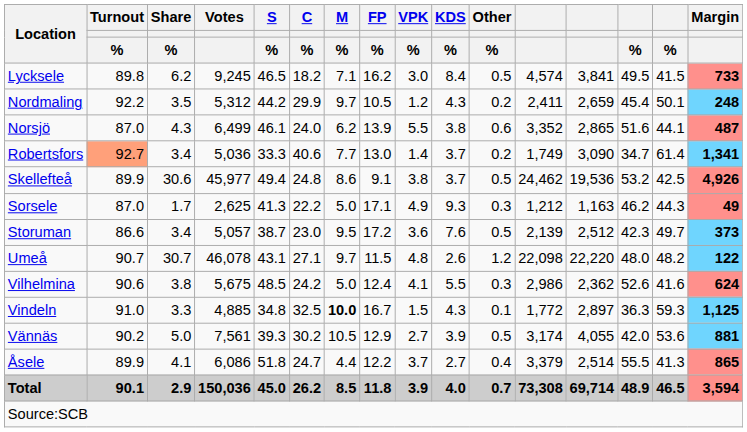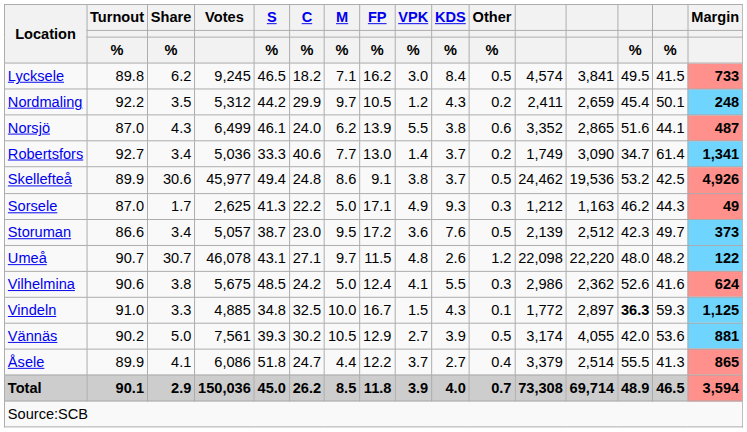(130, 154) lightsalmon background -> (130, 154) no background
(342, 310) bold -> (342, 310) normal
(635, 310) normal -> (635, 310) bold
